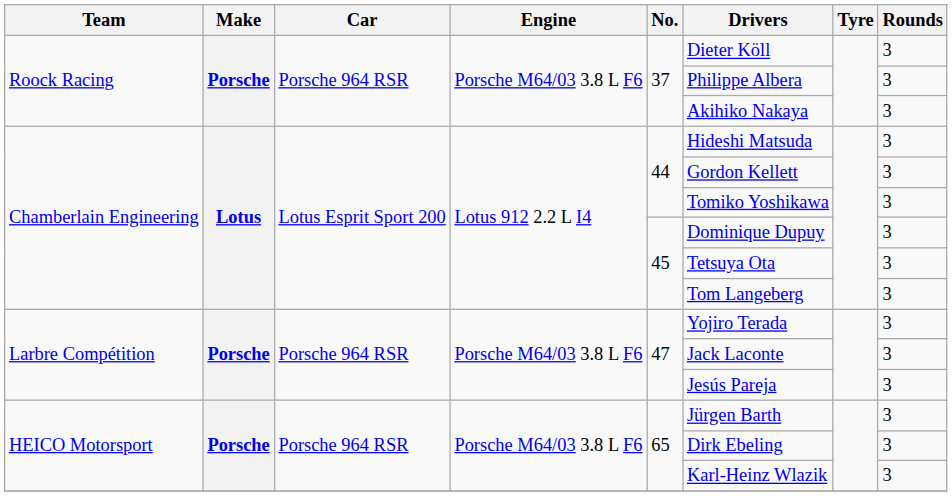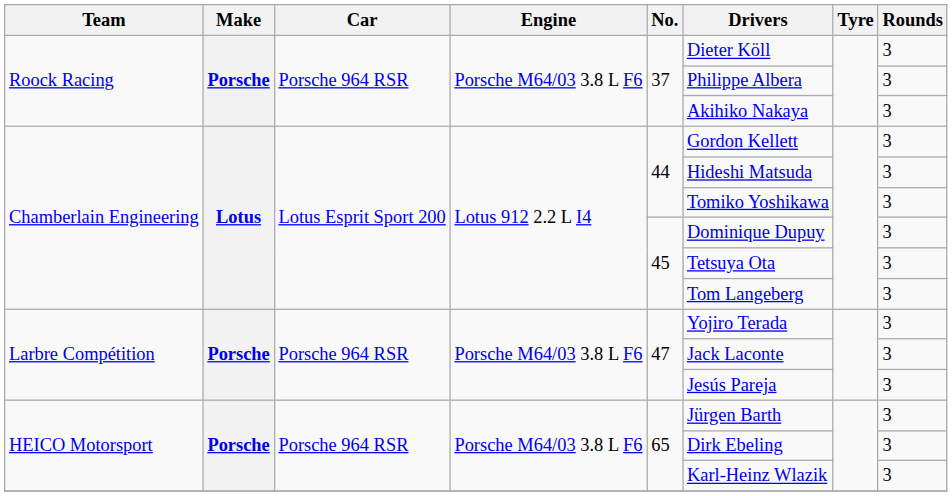(750, 141) Hideshi Matsuda -> (742, 141) Gordon Kellett
(742, 172) Gordon Kellett -> (750, 172) Hideshi Matsuda
